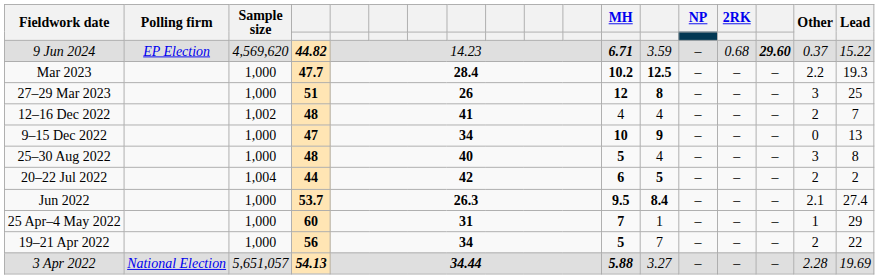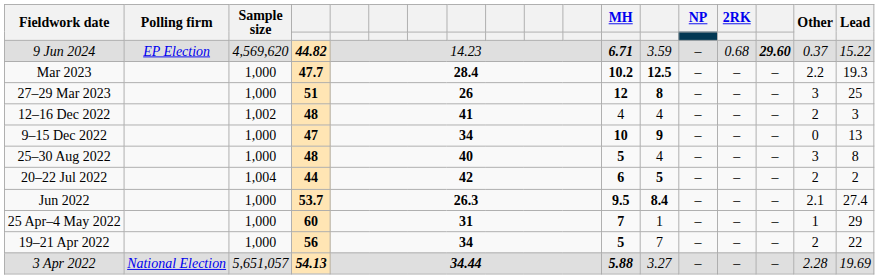(855, 114) 7 -> (855, 114) 3
